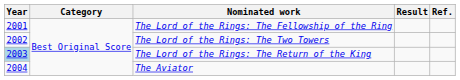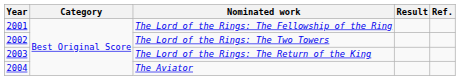(17, 54) lightblue background -> (17, 54) no background
